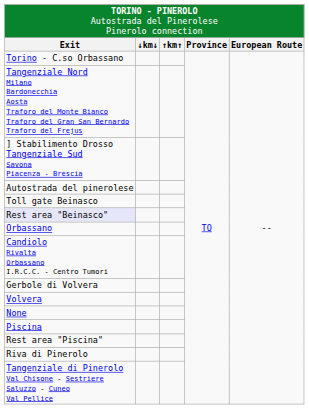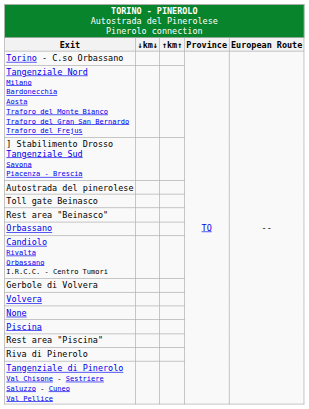(57, 215) lavender background -> (57, 215) no background
